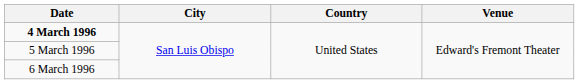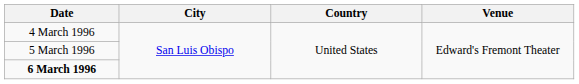(62, 32) bold -> (62, 32) normal
(62, 69) normal -> (62, 69) bold
